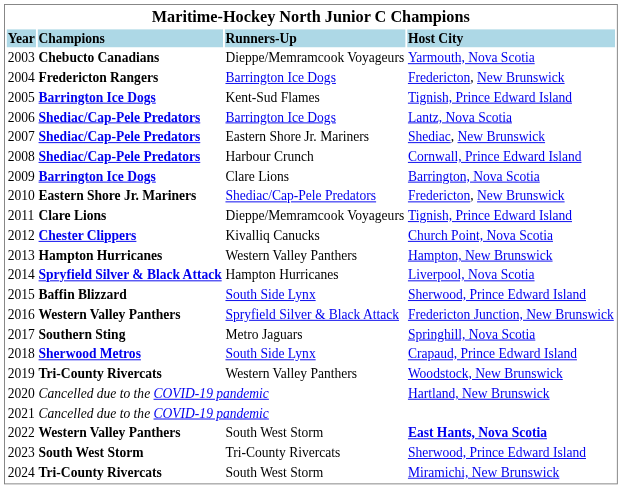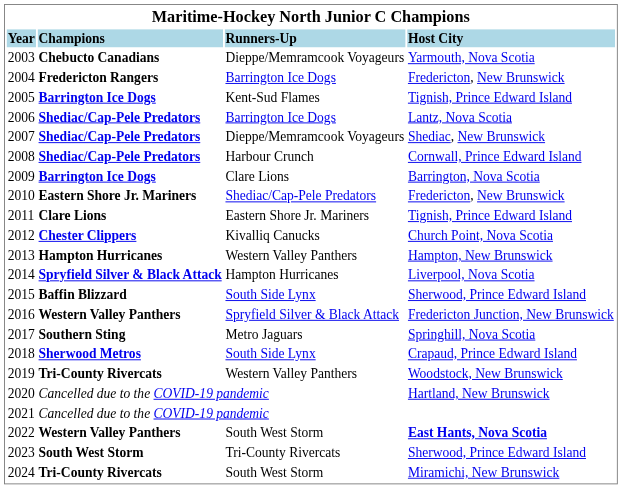(297, 137) Eastern Shore Jr. Mariners -> (315, 137) Dieppe/Memramcook Voyageurs
(315, 216) Dieppe/Memramcook Voyageurs -> (297, 216) Eastern Shore Jr. Mariners
